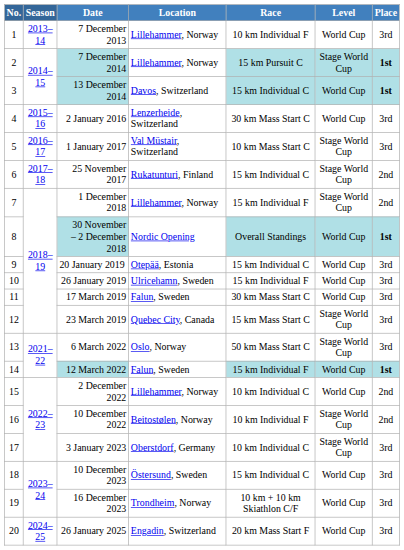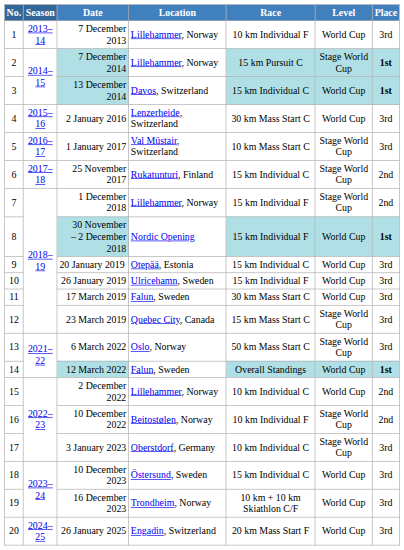(271, 236) Overall Standings -> (271, 236) 15 km Individual F
(271, 369) 15 km Individual F -> (271, 369) Overall Standings
